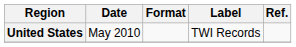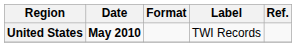(114, 32) normal -> (115, 32) bold
